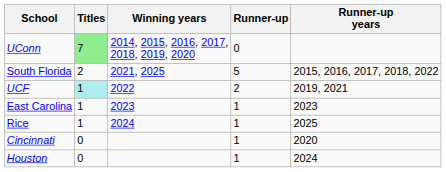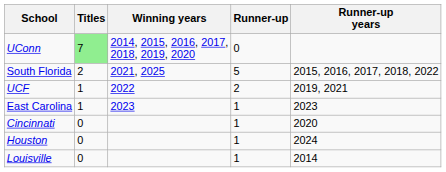(80, 89) paleturquoise background -> (80, 89) no background
- row: (18, 123)
+ row: (29, 158)
